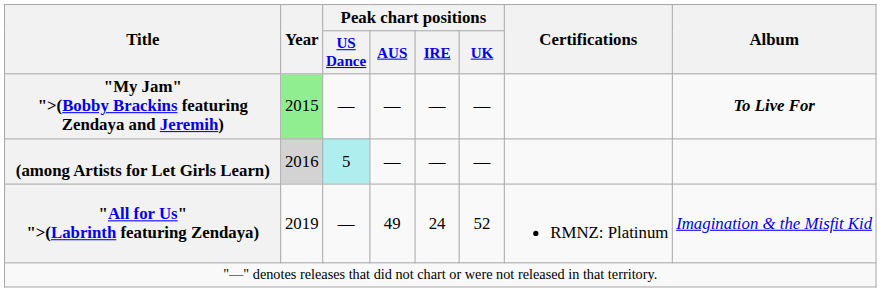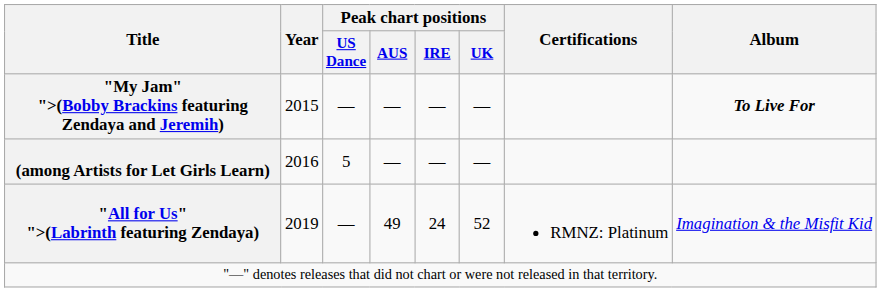(302, 106) lightgreen background -> (302, 106) no background
(302, 161) lightgrey background -> (302, 161) no background
(346, 161) paleturquoise background -> (346, 161) no background
